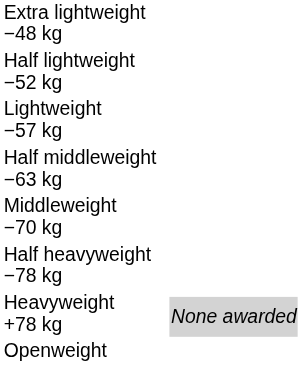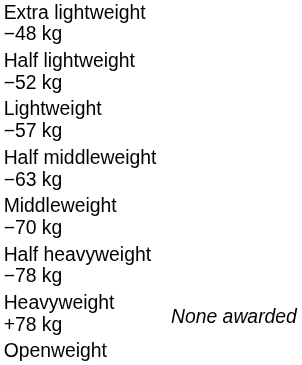(234, 316) lightgrey background -> (234, 316) no background
